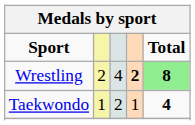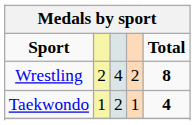(135, 76) bold -> (135, 76) normal
(166, 76) lightgreen background -> (166, 76) no background
